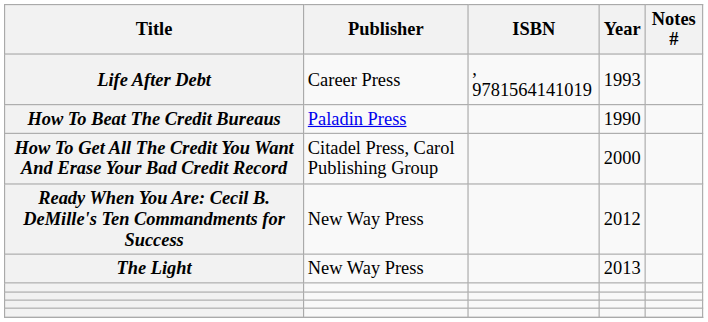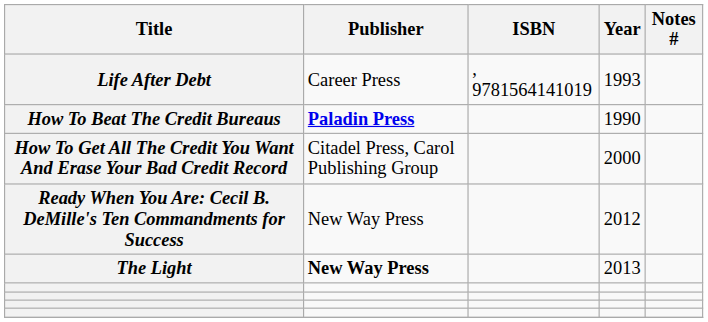(357, 118) normal -> (361, 118) bold
(366, 268) normal -> (368, 268) bold
